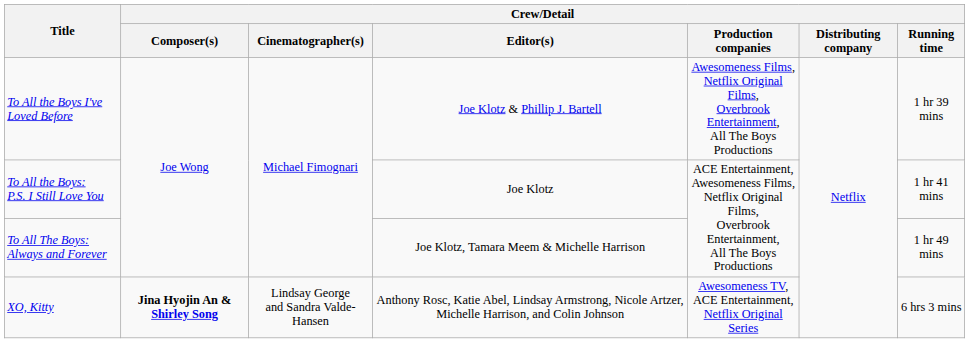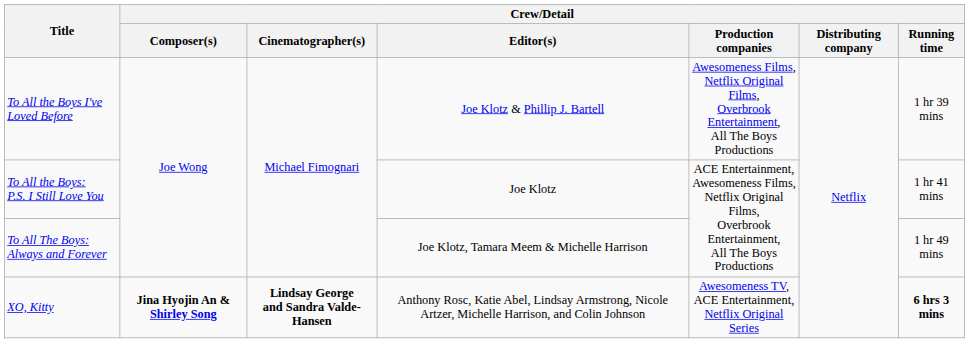(311, 307) normal -> (312, 307) bold
(931, 307) normal -> (931, 307) bold
